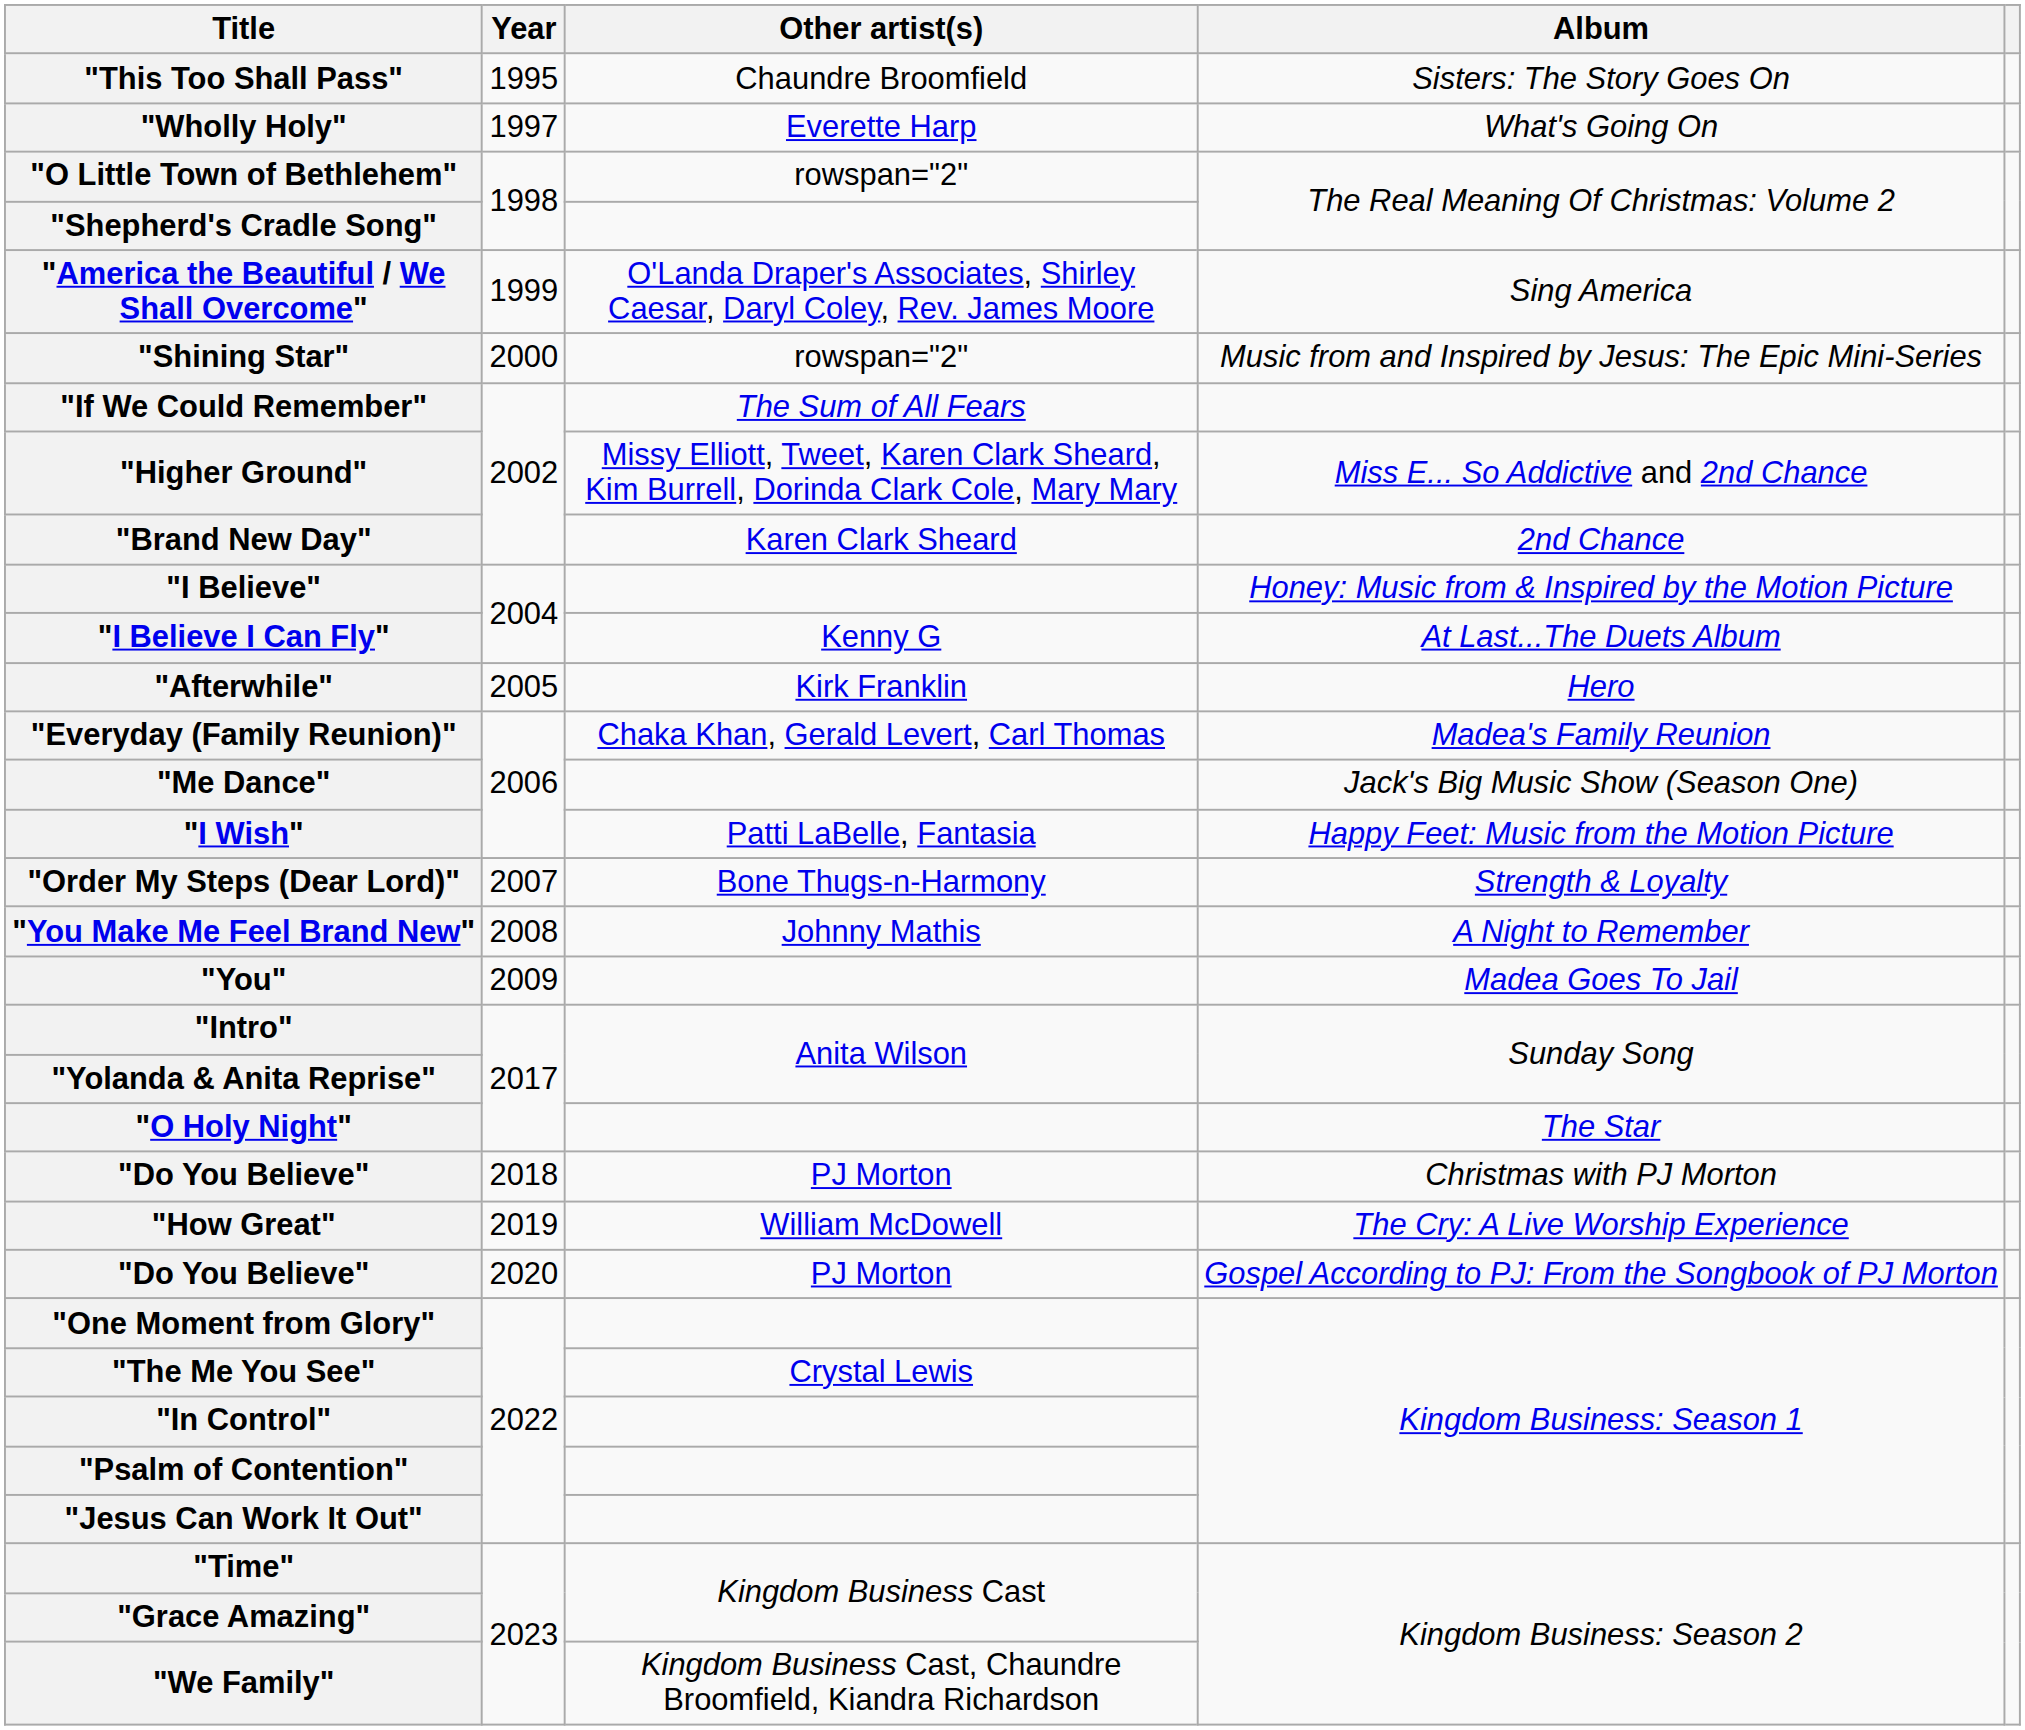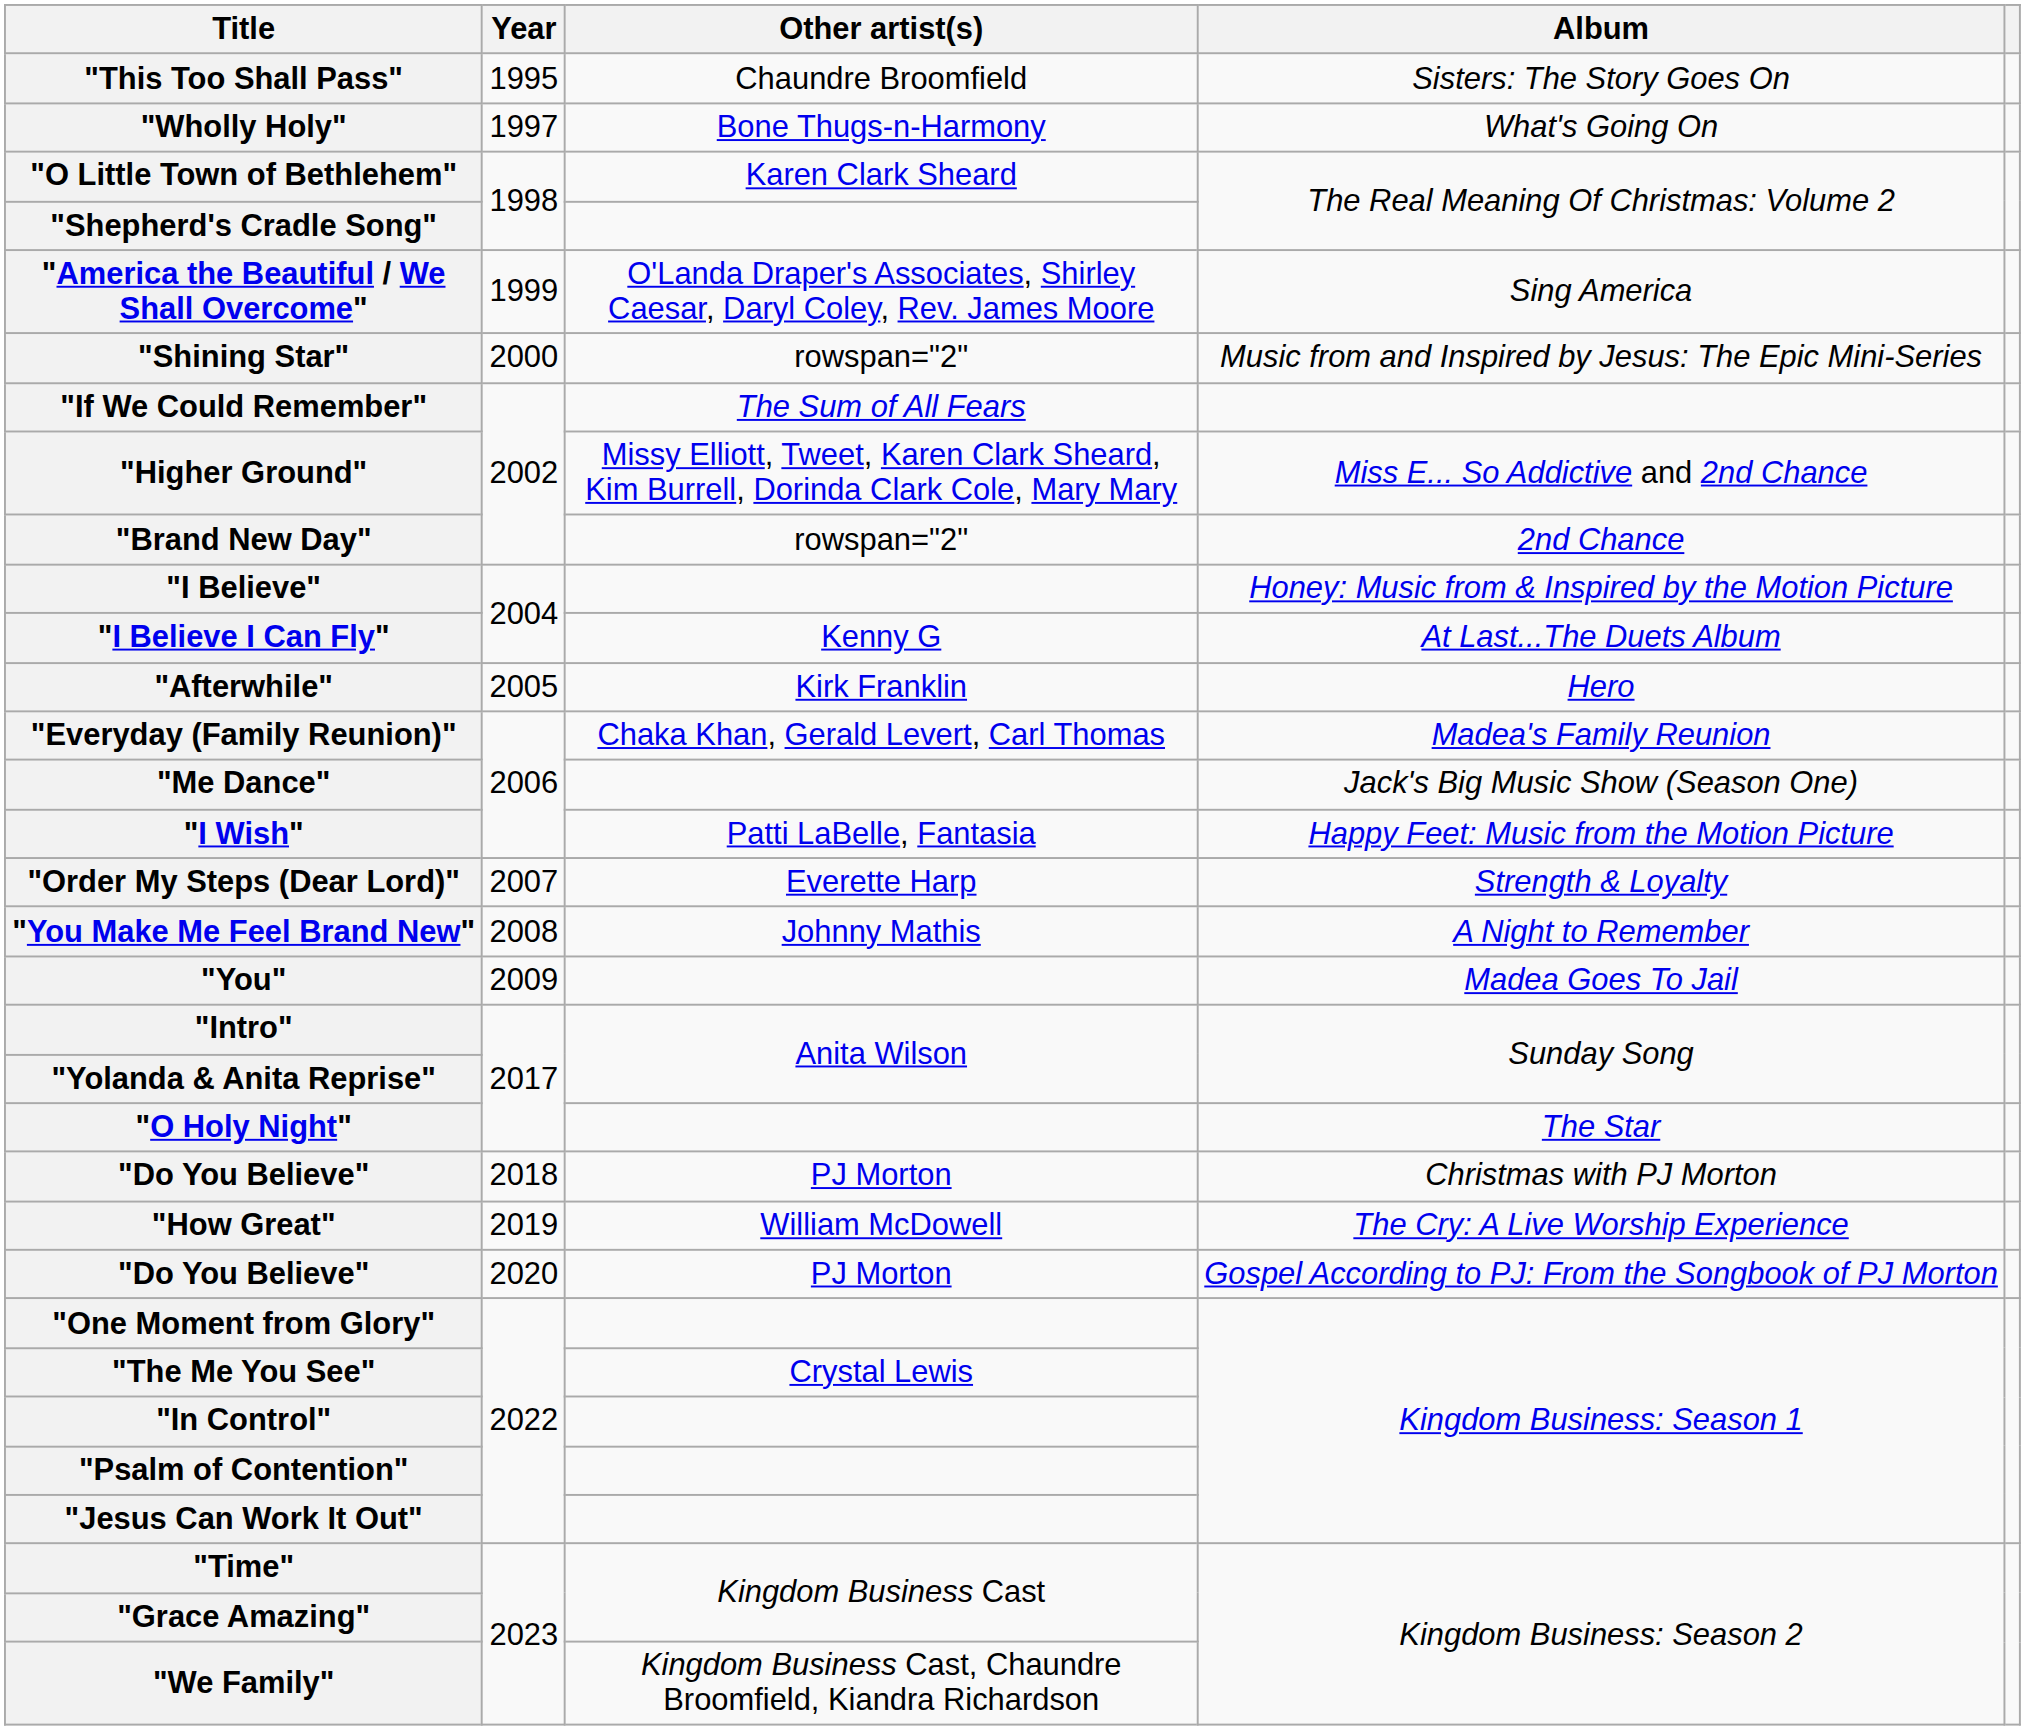(881, 126) Everette Harp -> (881, 126) Bone Thugs-n-Harmony
(881, 175) rowspan="2" -> (881, 175) Karen Clark Sheard
(881, 539) Karen Clark Sheard -> (881, 539) rowspan="2"
(881, 882) Bone Thugs-n-Harmony -> (881, 882) Everette Harp
